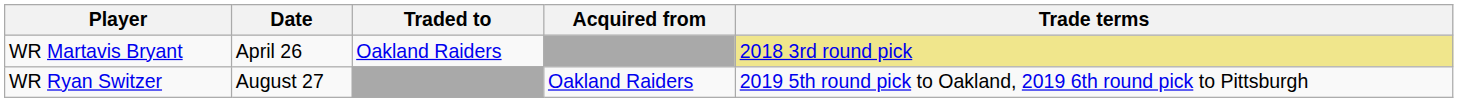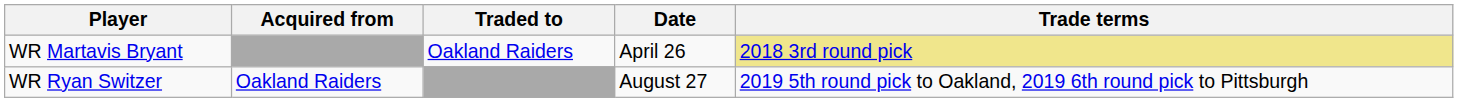columns swapped: (639, 19) <-> (292, 19)
